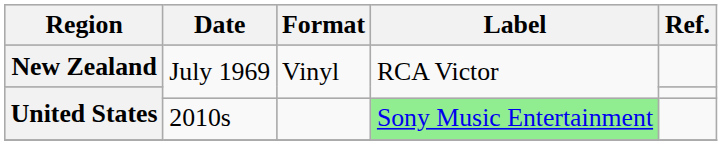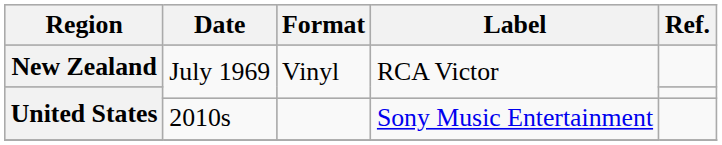(515, 118) lightgreen background -> (515, 118) no background
